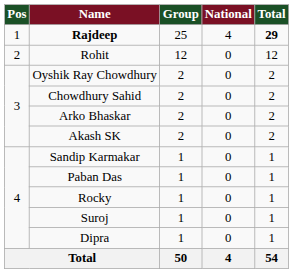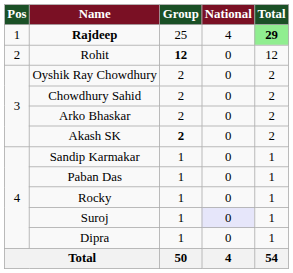(272, 34) no background -> (272, 34) lightgreen background
(181, 55) normal -> (181, 55) bold
(181, 136) normal -> (181, 136) bold
(228, 217) no background -> (228, 217) lavender background
